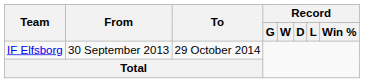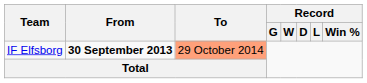(119, 50) normal -> (120, 50) bold
(217, 50) no background -> (221, 50) lightsalmon background
